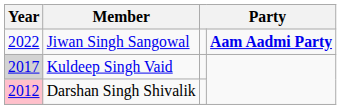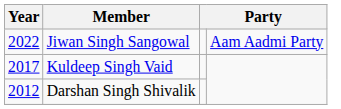(271, 41) bold -> (267, 41) normal
(24, 66) lightgrey background -> (24, 66) no background
(24, 91) pink background -> (24, 91) no background
